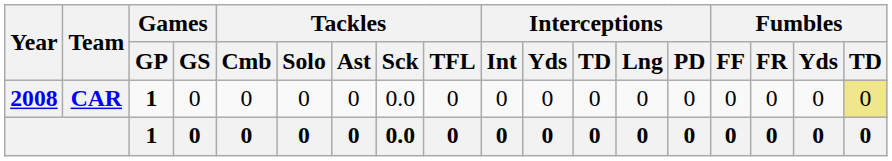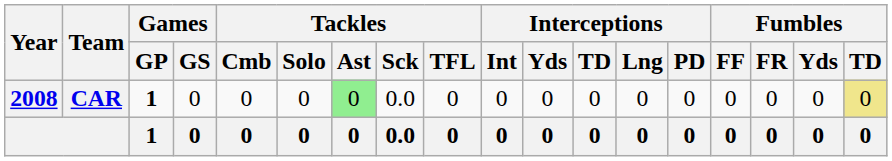(354, 98) no background -> (354, 98) lightgreen background
